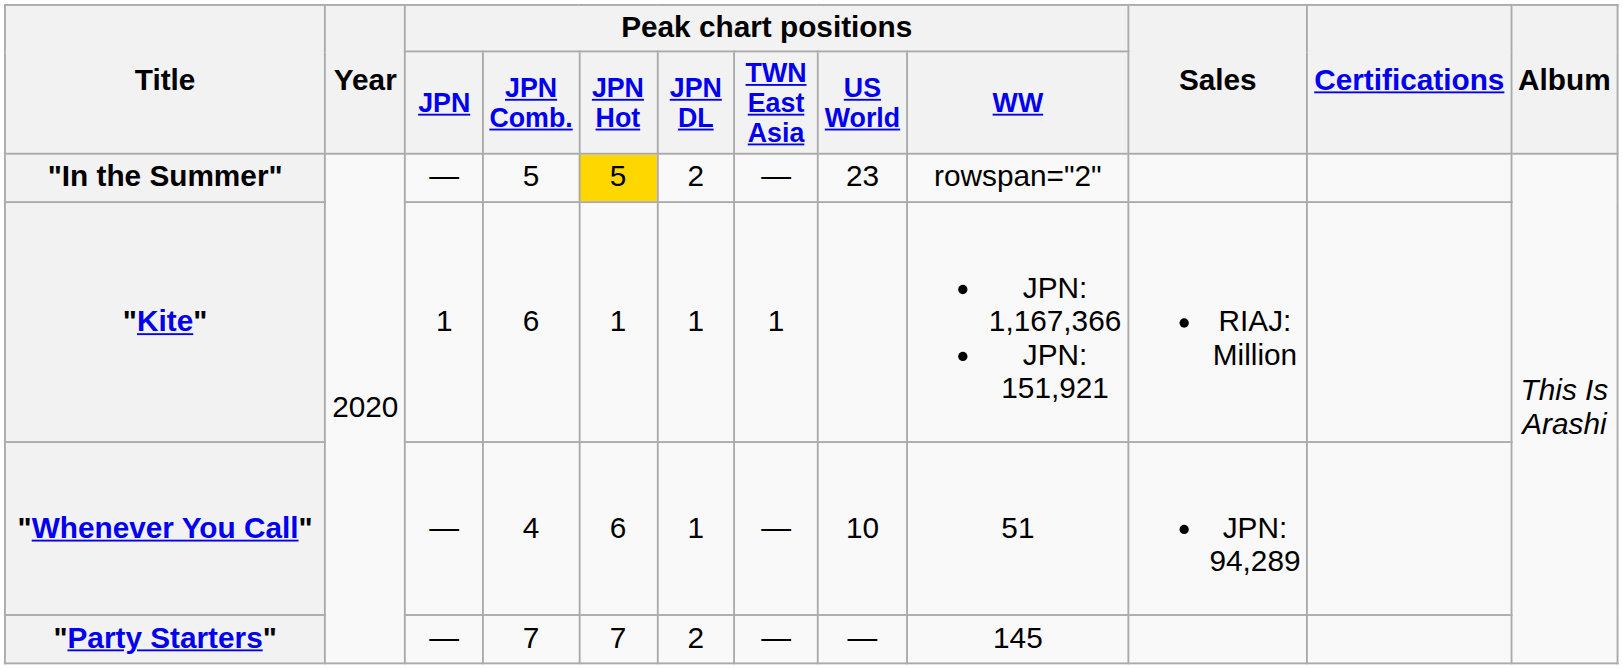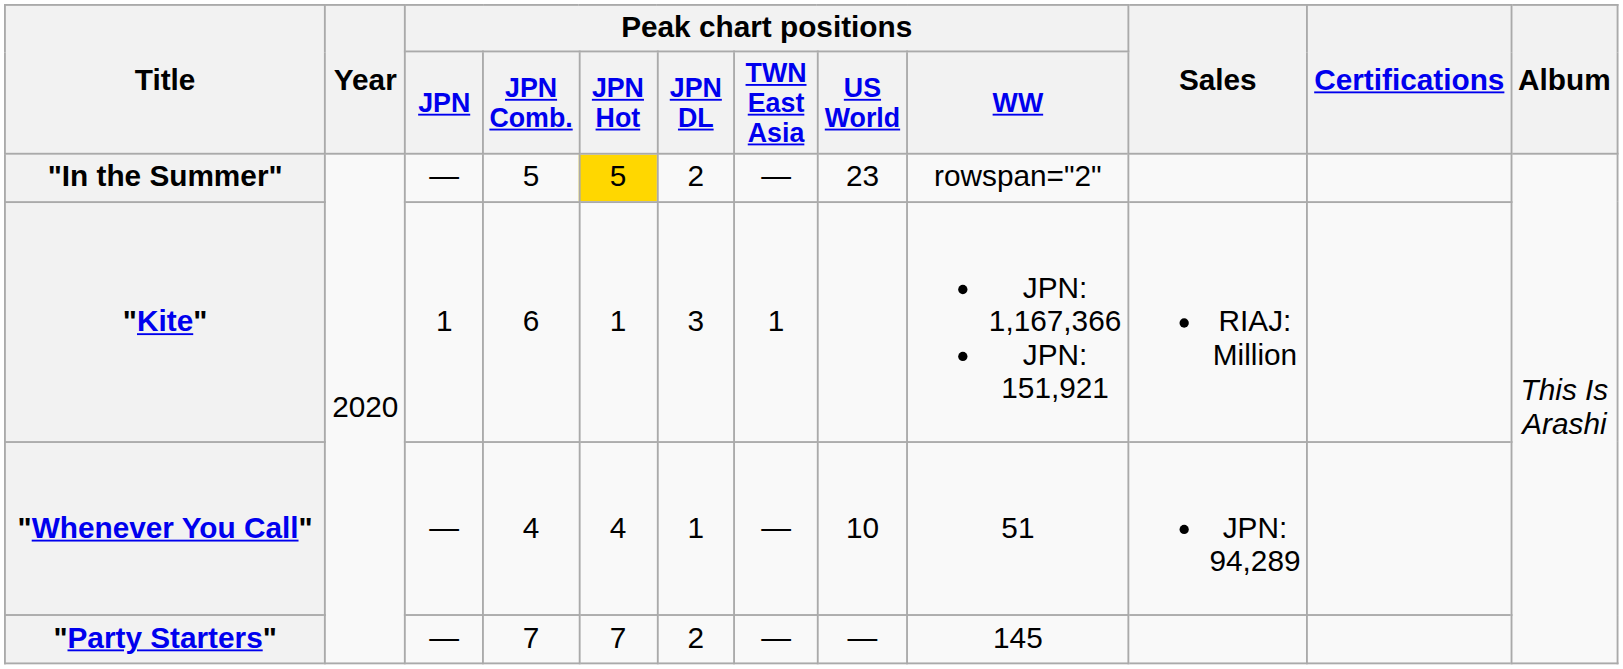(696, 321) 1 -> (696, 321) 3
(618, 528) 6 -> (618, 528) 4
